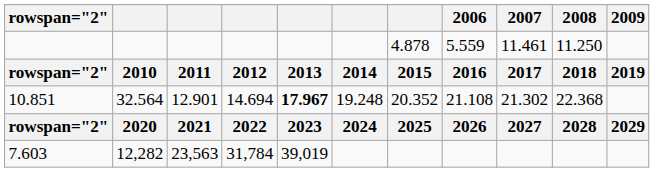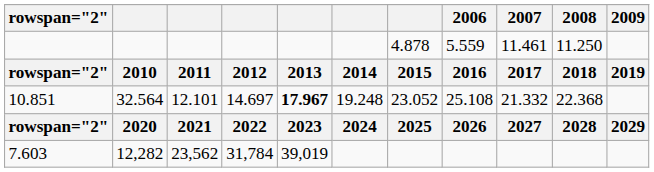(195, 99) 12.901 -> (195, 99) 12.101
(250, 99) 14.694 -> (250, 99) 14.697
(415, 99) 20.352 -> (415, 99) 23.052
(470, 99) 21.108 -> (470, 99) 25.108
(525, 99) 21.302 -> (525, 99) 21.332
(195, 153) 23,563 -> (195, 153) 23,562
